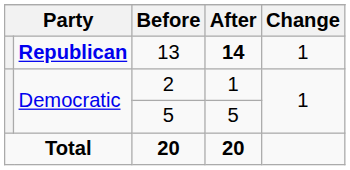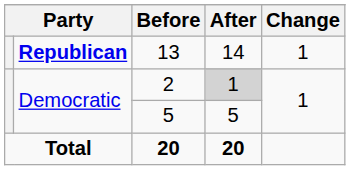(233, 52) bold -> (233, 52) normal
(233, 84) no background -> (233, 84) lightgrey background
